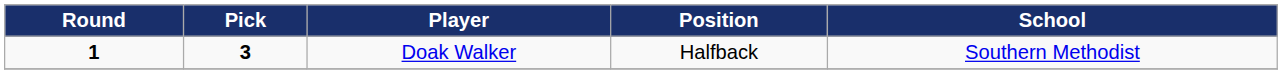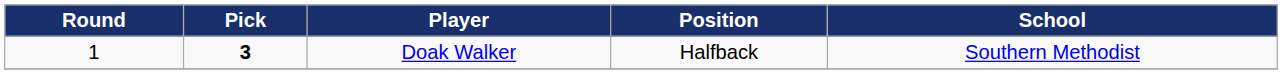(94, 52) bold -> (94, 52) normal
